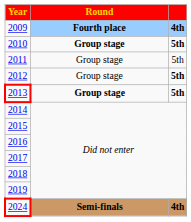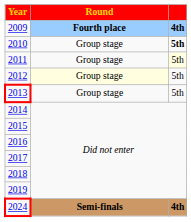(99, 44) bold -> (99, 44) normal
(178, 60) no background -> (178, 60) lightyellow background
(99, 76) no background -> (99, 76) lightyellow background
(178, 76) bold -> (178, 76) normal
(100, 93) bold -> (100, 93) normal
(178, 93) bold -> (178, 93) normal
